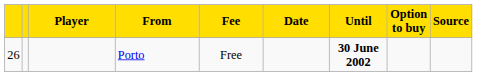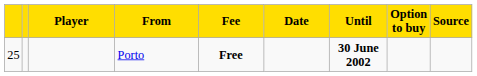(13, 54) 26 -> (13, 54) 25
(231, 54) normal -> (231, 54) bold
